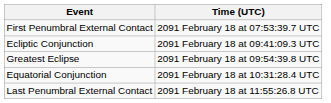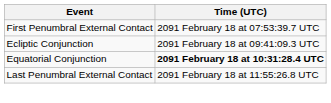- row: (43, 59)
(238, 75) normal -> (241, 59) bold
